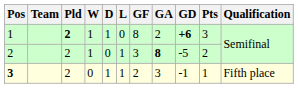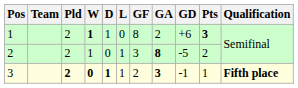(67, 34) bold -> (67, 34) normal
(90, 34) normal -> (90, 34) bold
(185, 34) bold -> (185, 34) normal
(205, 34) normal -> (205, 34) bold
(10, 73) bold -> (10, 73) normal
(67, 73) normal -> (67, 73) bold
(90, 73) normal -> (90, 73) bold
(108, 73) normal -> (108, 73) bold
(158, 73) normal -> (158, 73) bold
(249, 73) normal -> (251, 73) bold
